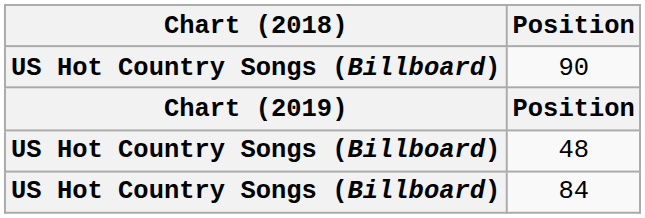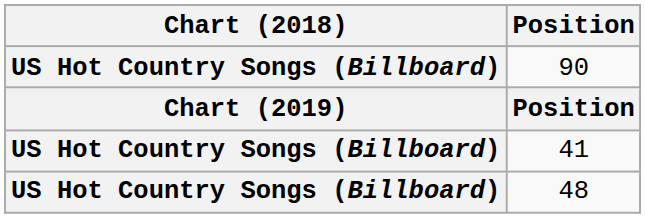(574, 150) 48 -> (574, 150) 41
(574, 192) 84 -> (574, 192) 48
